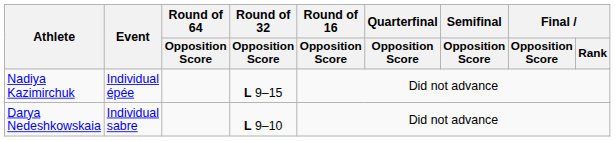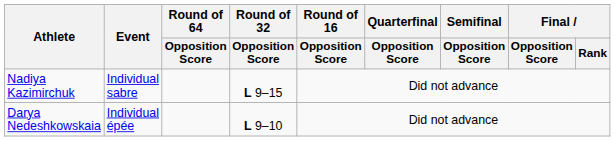(133, 86) Individual épée -> (133, 86) Individual sabre
(133, 119) Individual sabre -> (133, 119) Individual épée
